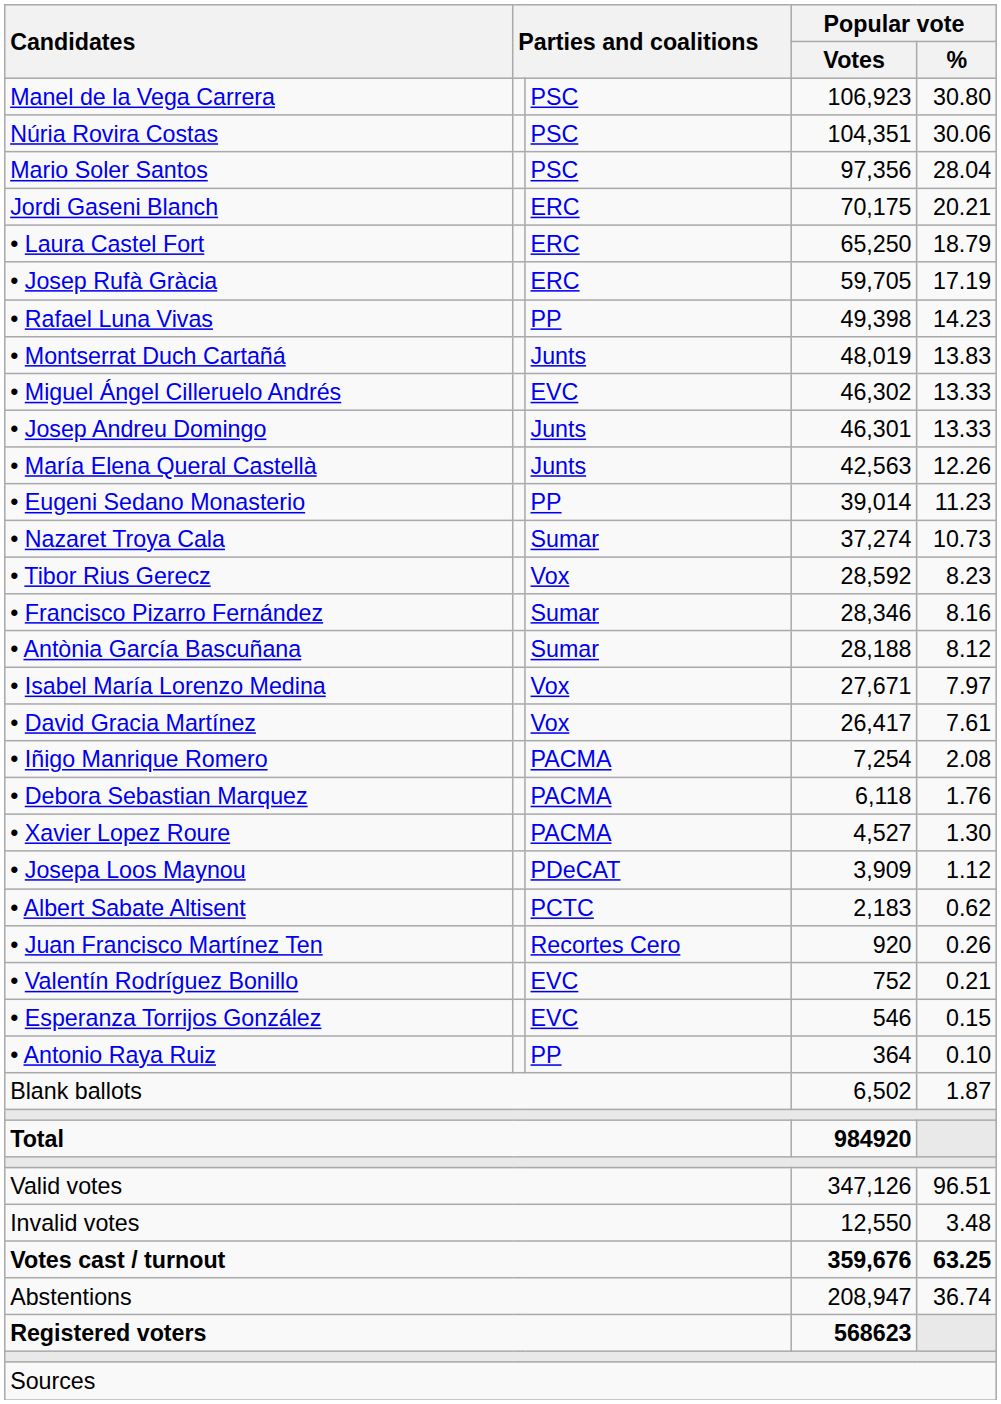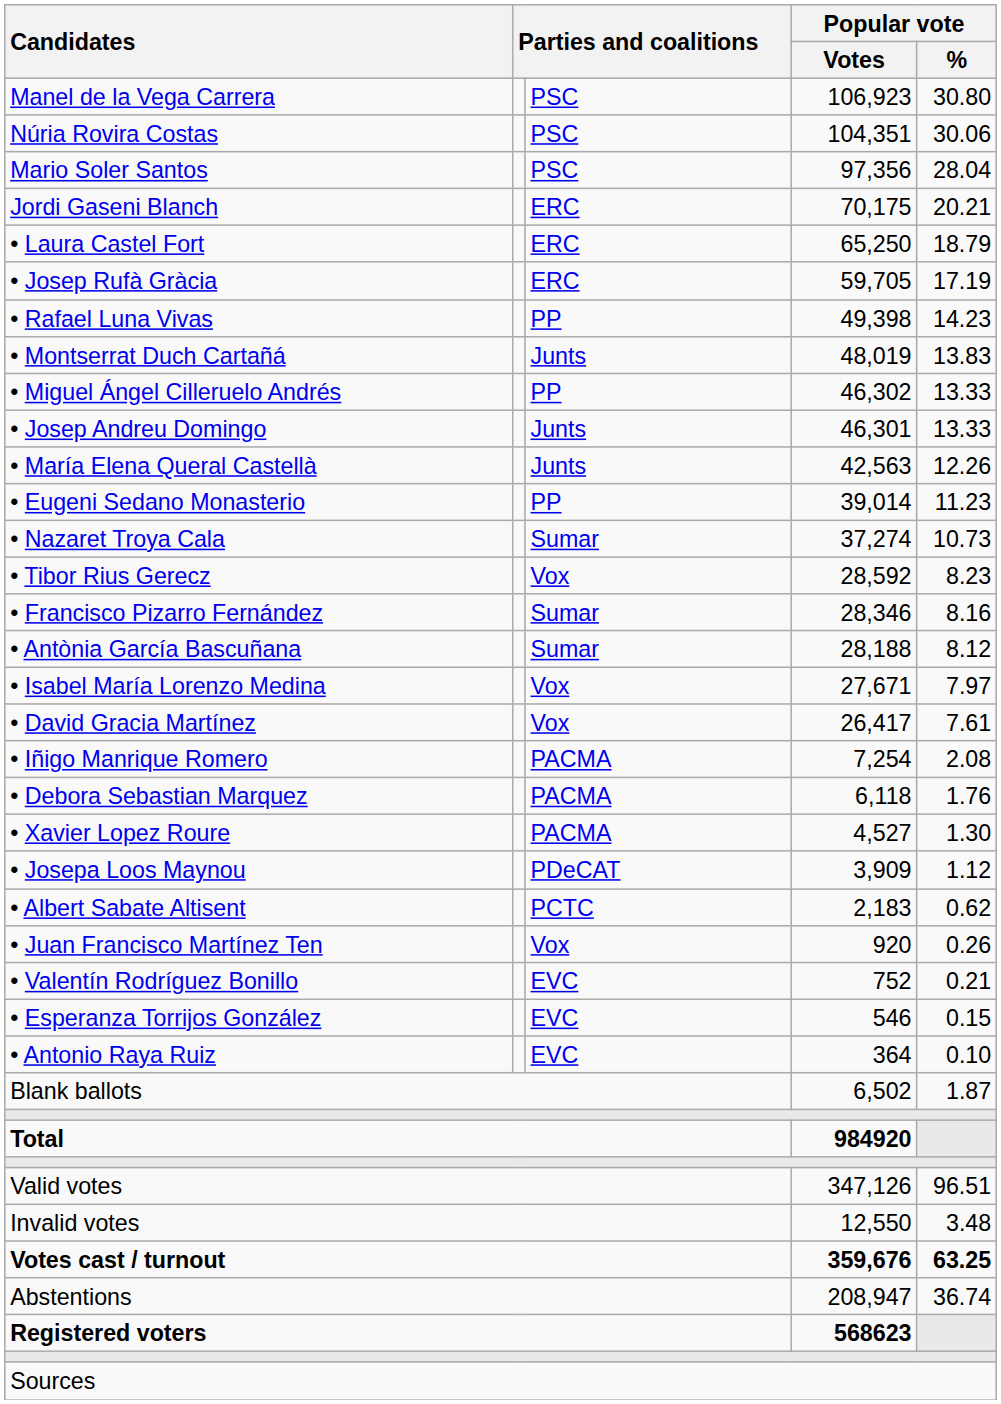(554, 392) EVC -> (546, 392) PP
(605, 944) Recortes Cero -> (550, 944) Vox
(546, 1054) PP -> (554, 1054) EVC
